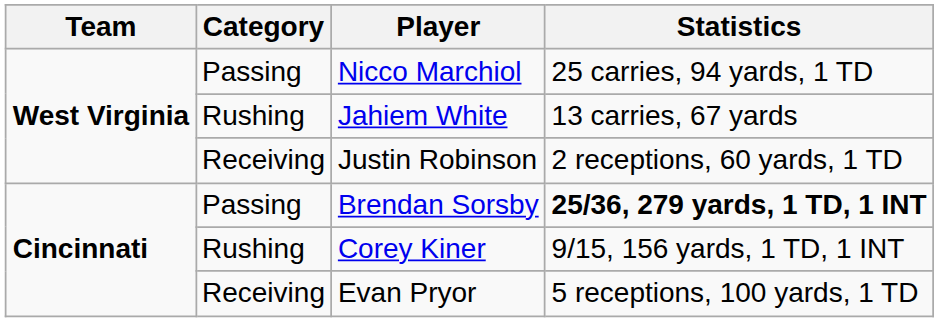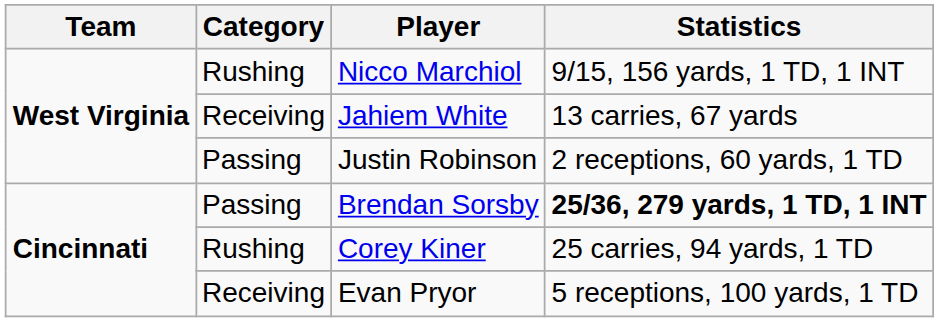(252, 71) Passing -> (253, 71) Rushing
(712, 71) 25 carries, 94 yards, 1 TD -> (728, 71) 9/15, 156 yards, 1 TD, 1 INT
(253, 115) Rushing -> (263, 115) Receiving
(263, 159) Receiving -> (252, 159) Passing
(728, 248) 9/15, 156 yards, 1 TD, 1 INT -> (712, 248) 25 carries, 94 yards, 1 TD
